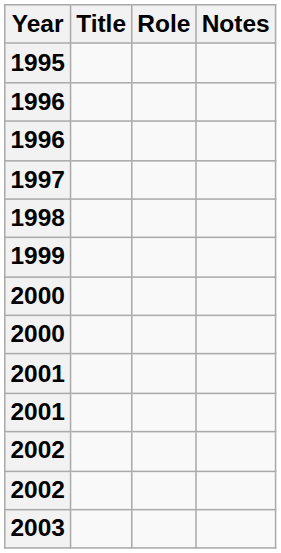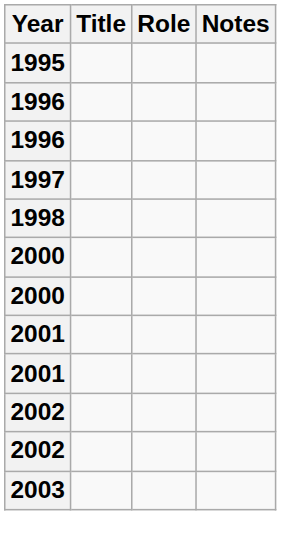- row: (38, 256)
